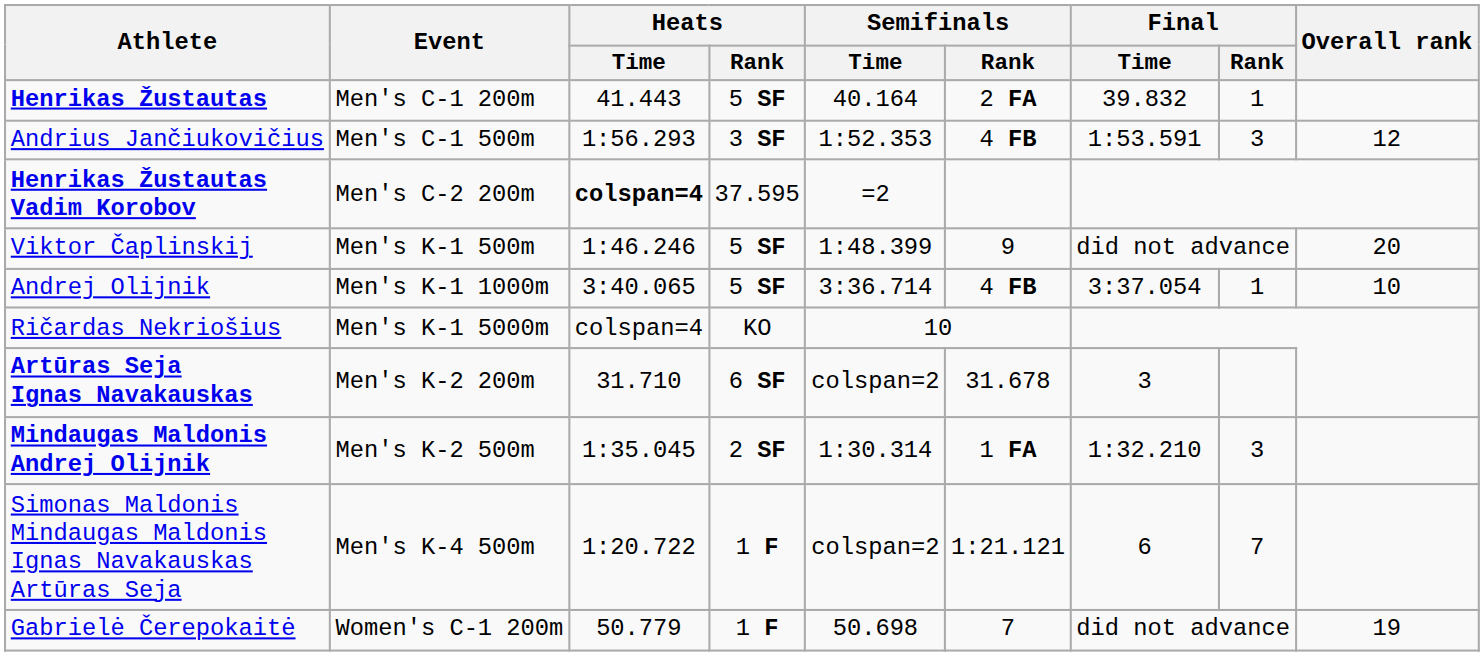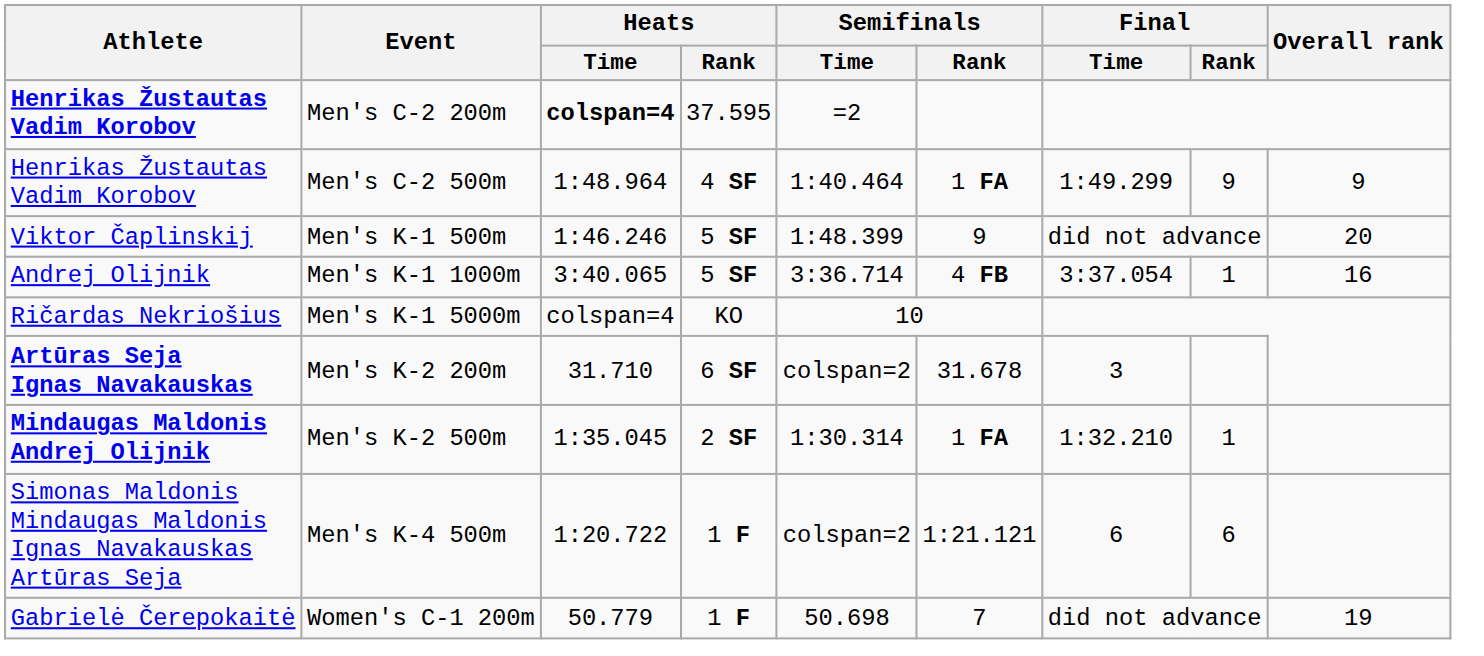- row: (435, 100)
- row: (435, 140)
+ row: (407, 182)
(1387, 288) 10 -> (1358, 277) 16
(1257, 450) 3 -> (1229, 439) 1
(1257, 547) 7 -> (1229, 536) 6
